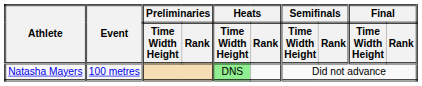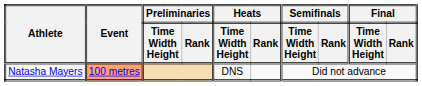(114, 72) no background -> (114, 72) lightsalmon background
(232, 72) lightgreen background -> (232, 72) no background
